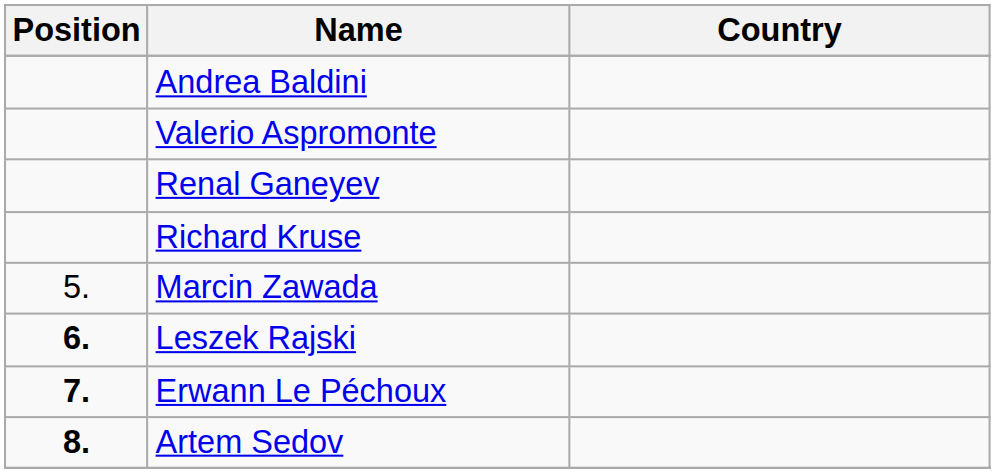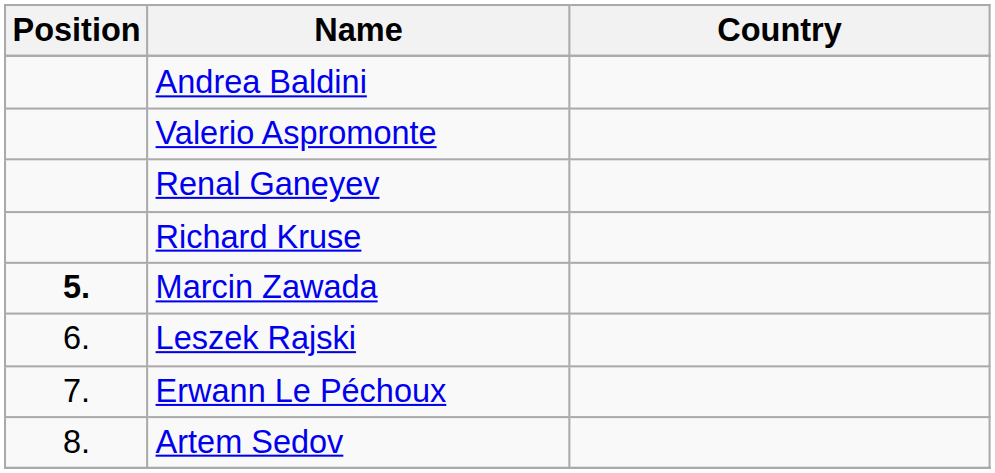(77, 287) normal -> (77, 287) bold
(77, 339) bold -> (77, 339) normal
(77, 390) bold -> (77, 390) normal
(77, 442) bold -> (77, 442) normal
